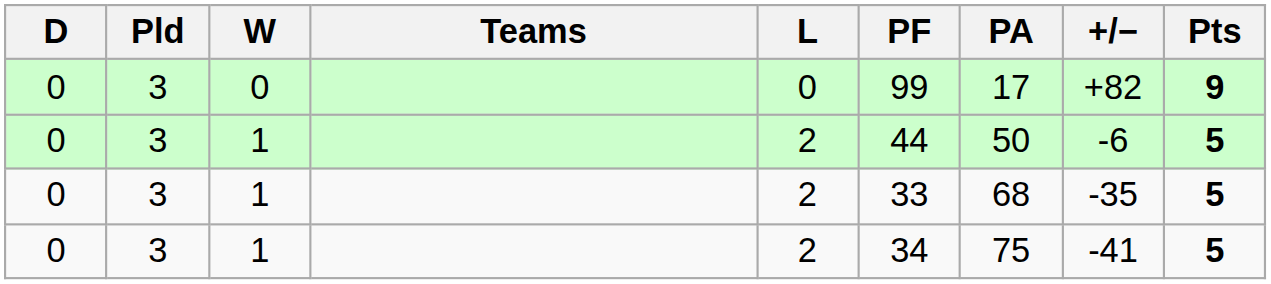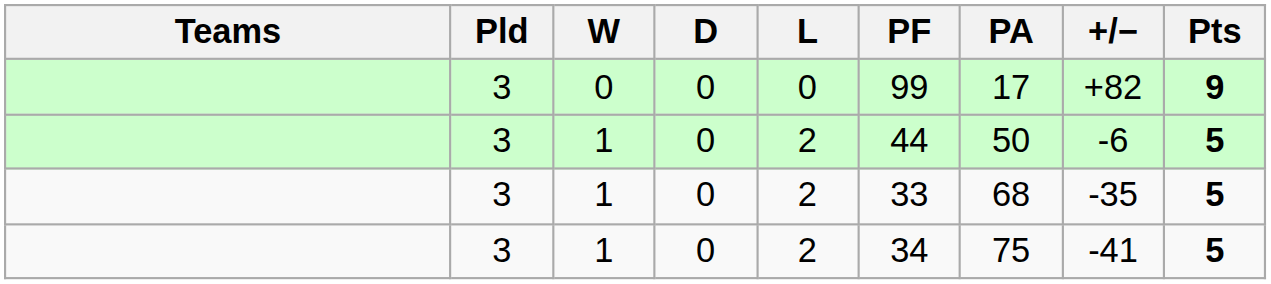columns swapped: (534, 31) <-> (56, 31)
